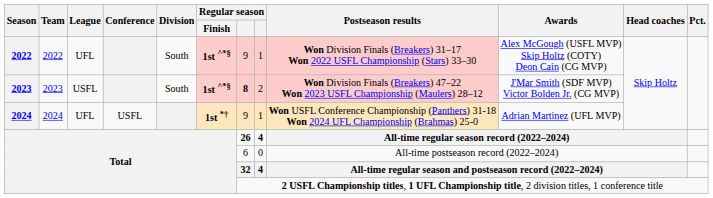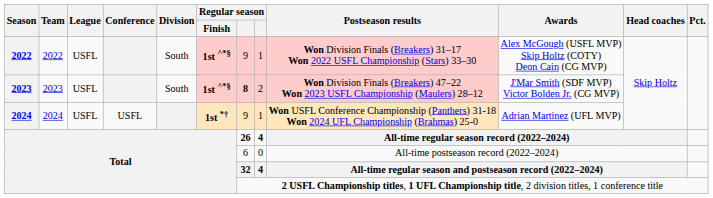(85, 55) UFL -> (85, 55) USFL
(85, 116) UFL -> (85, 116) USFL
